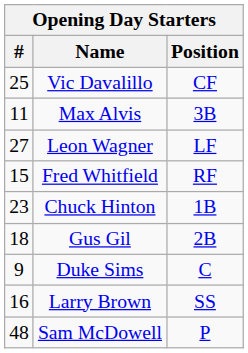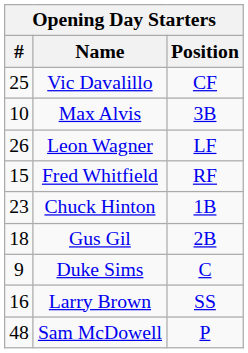(19, 113) 11 -> (19, 113) 10
(19, 144) 27 -> (19, 144) 26
